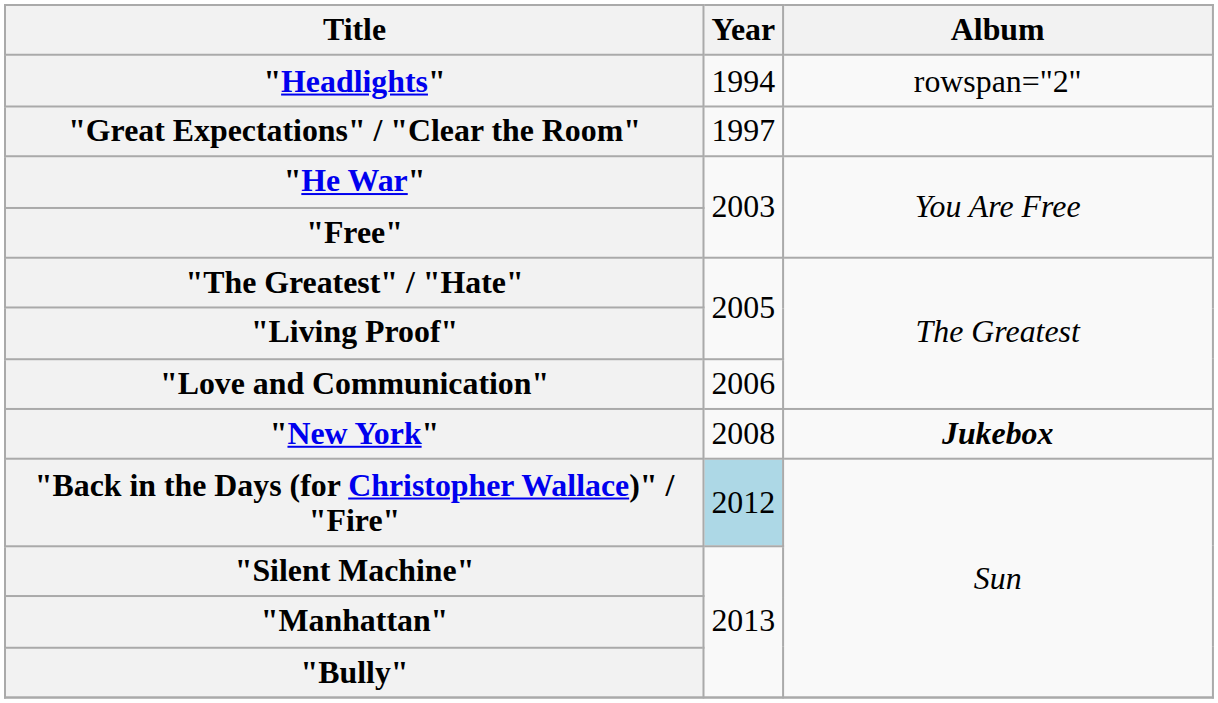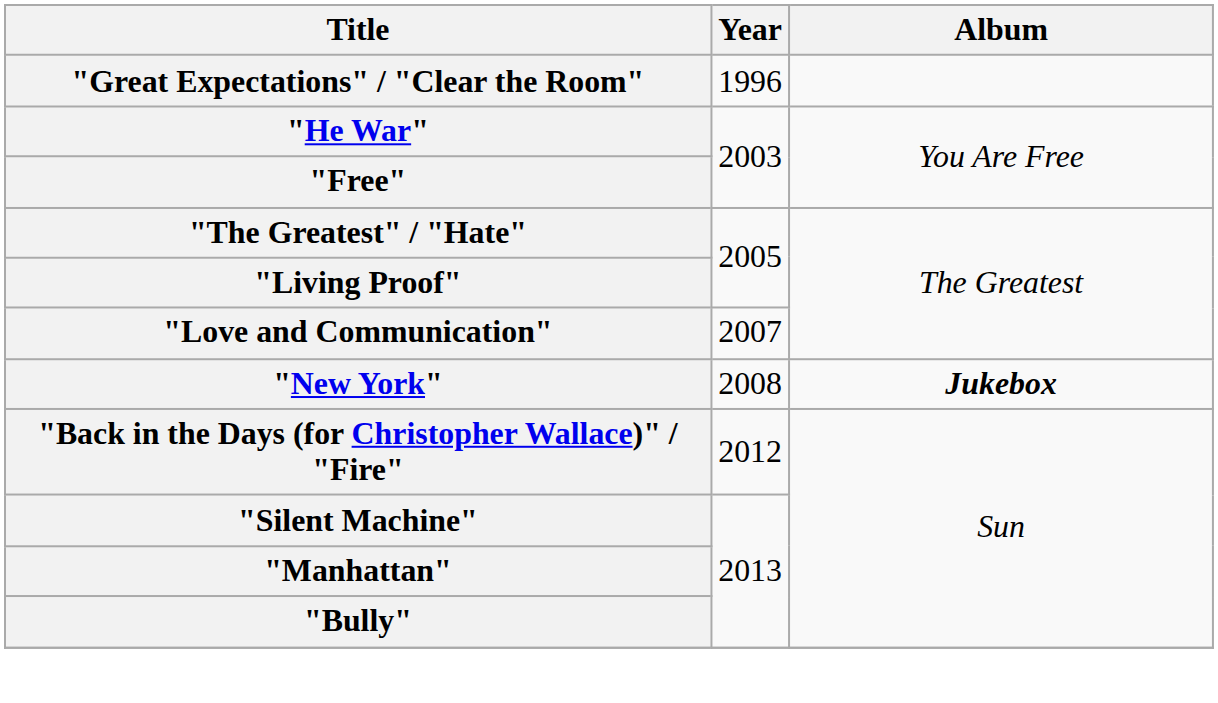- row: (355, 80)
(743, 130) 1997 -> (750, 80) 1996
(743, 383) 2006 -> (750, 332) 2007
(743, 502) lightblue background -> (750, 451) no background
